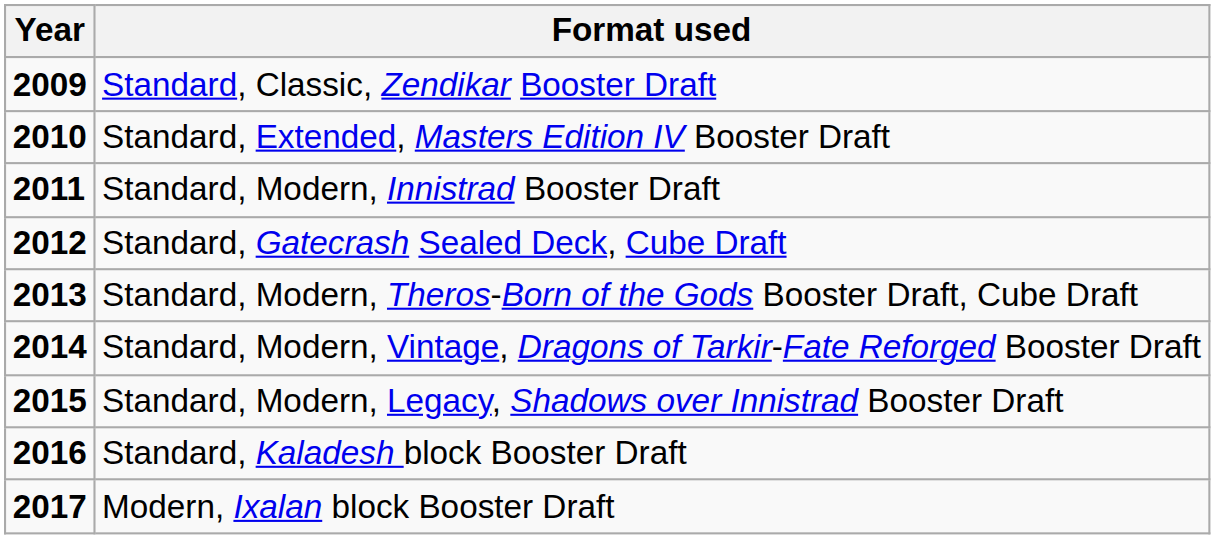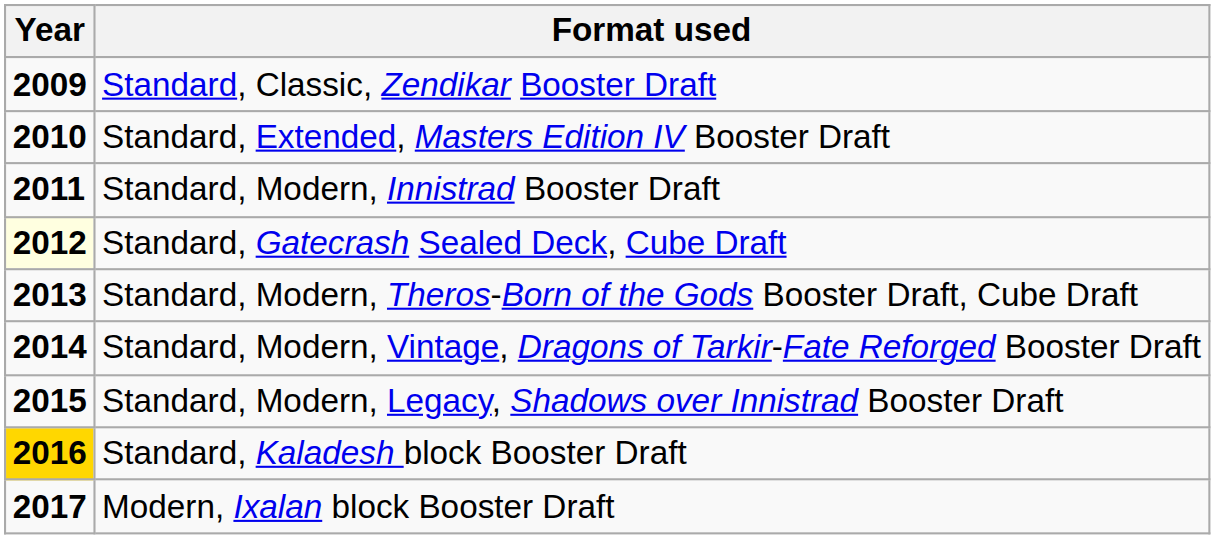(50, 242) no background -> (50, 242) lightyellow background
(50, 453) no background -> (50, 453) gold background
